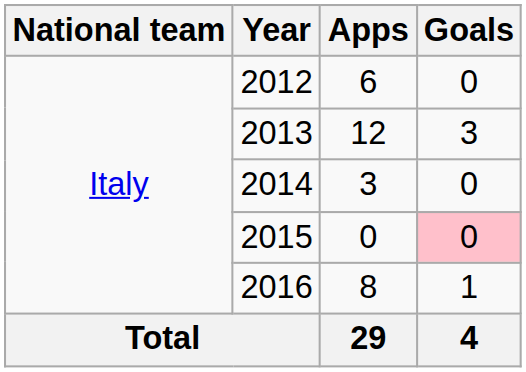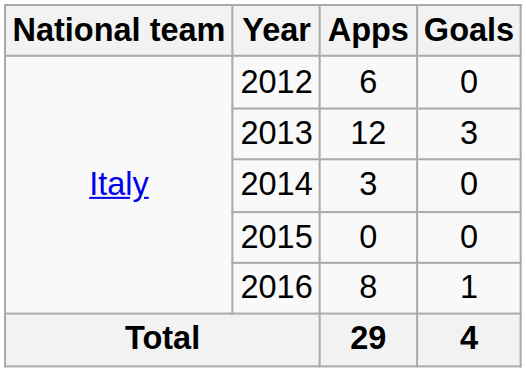(469, 236) pink background -> (469, 236) no background
